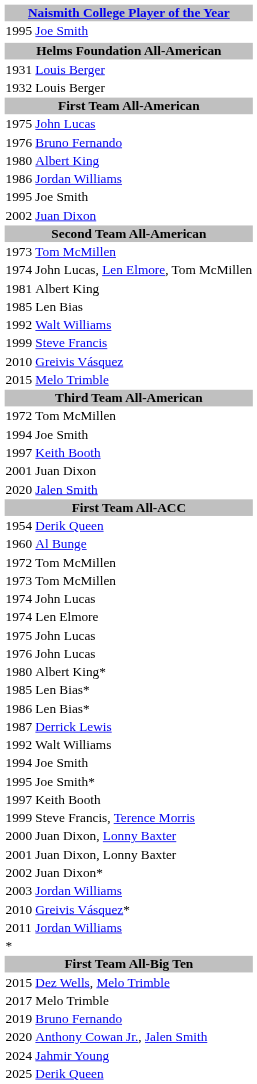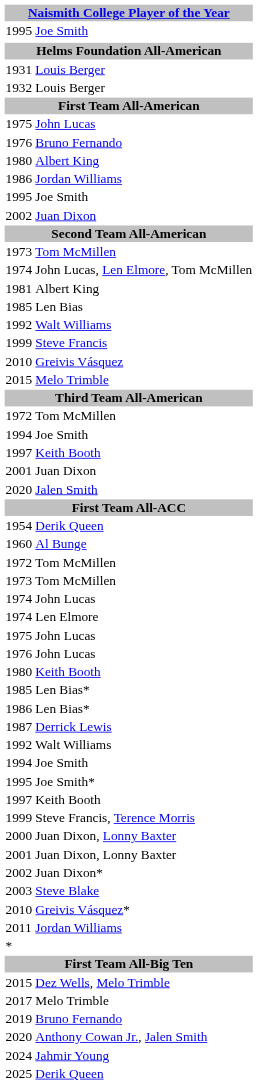(71, 672) Albert King* -> (68, 672) Keith Booth
(79, 891) Jordan Williams -> (67, 891) Steve Blake
